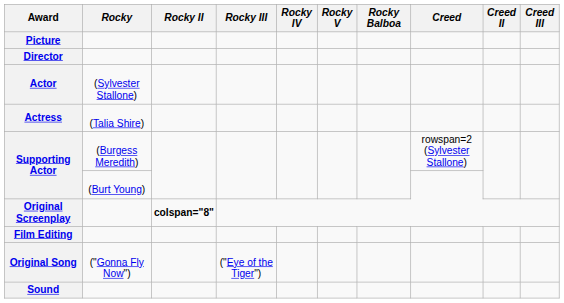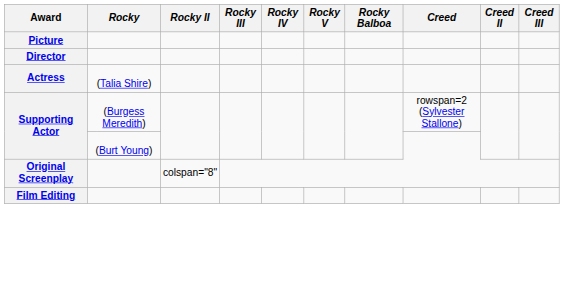- row: (43, 84)
(184, 212) bold -> (190, 173) normal
- row: (43, 262)
- row: (43, 290)
